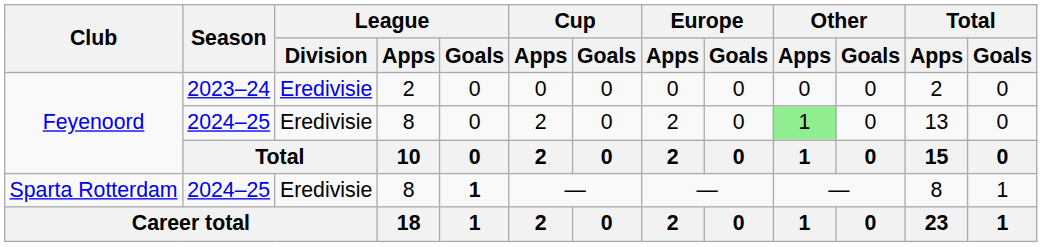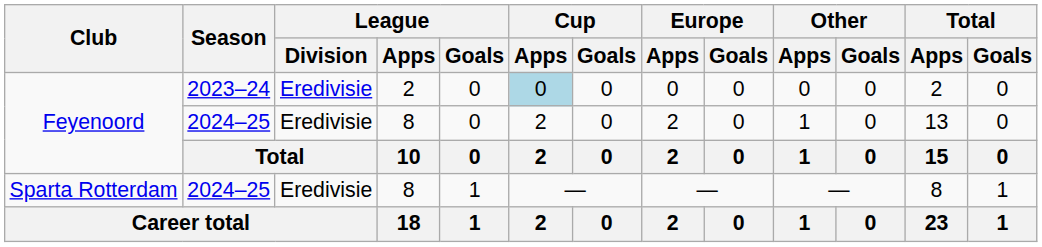(541, 88) no background -> (541, 88) lightblue background
(805, 122) lightgreen background -> (805, 122) no background
(475, 190) bold -> (475, 190) normal
